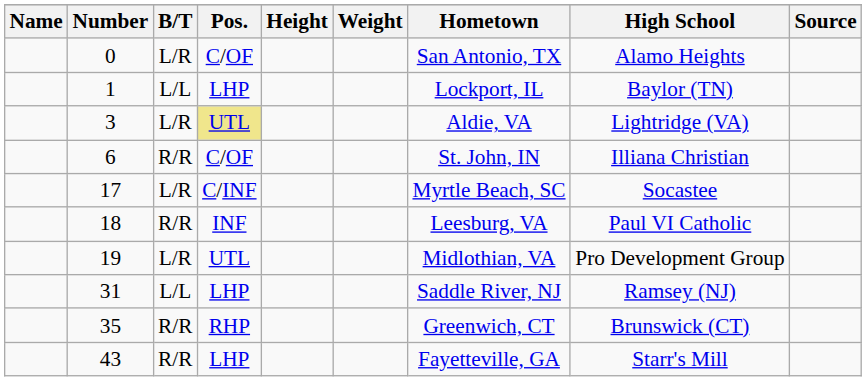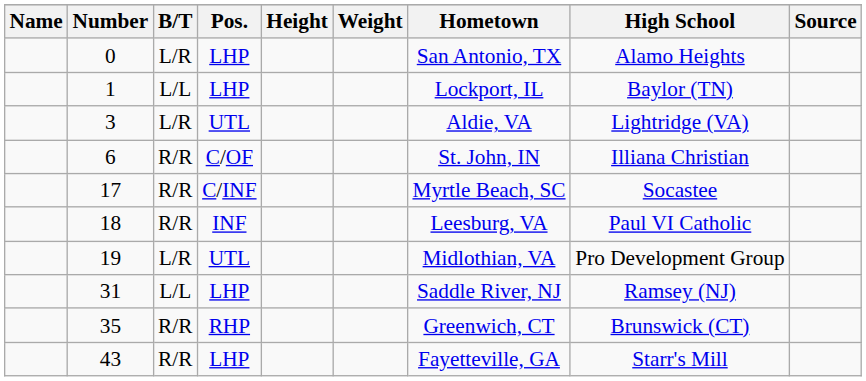(229, 55) C/OF -> (229, 55) LHP
(229, 122) khaki background -> (229, 122) no background
(175, 190) L/R -> (175, 190) R/R
